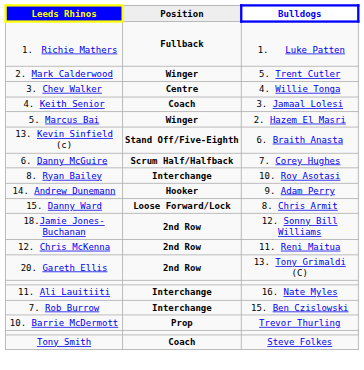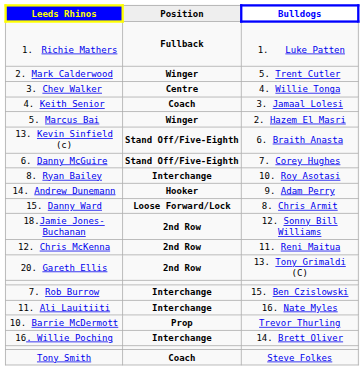(182, 161) Scrum Half/Halfback -> (182, 161) Stand Off/Five-Eighth
rows swapped: (64, 308) <-> (64, 292)
+ row: (64, 338)
